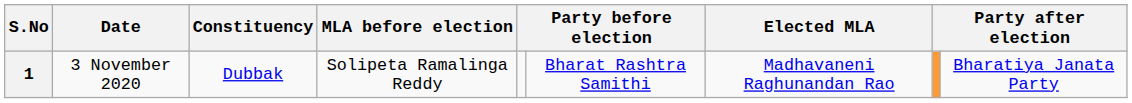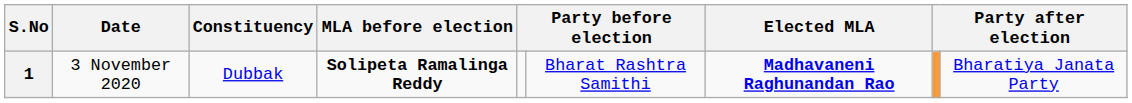(417, 75) normal -> (417, 75) bold
(819, 75) normal -> (819, 75) bold
